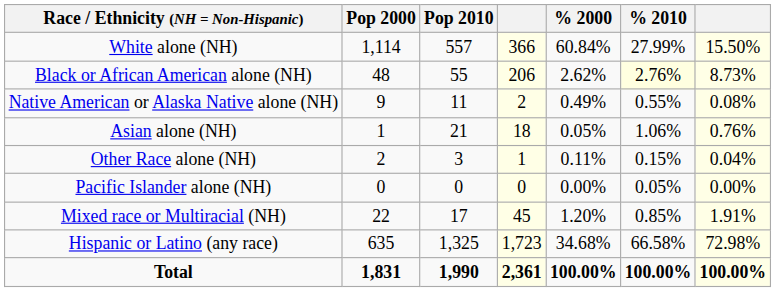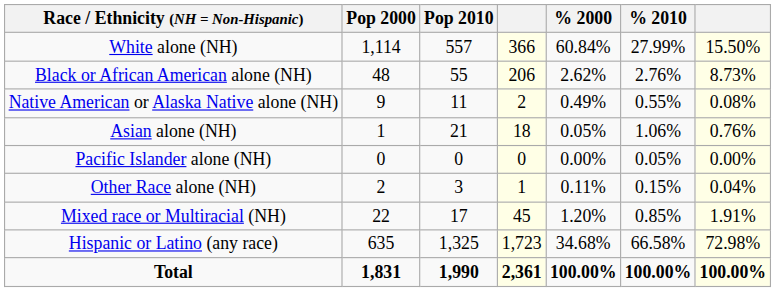(658, 74) lightyellow background -> (658, 74) no background
rows swapped: (173, 187) <-> (173, 159)
